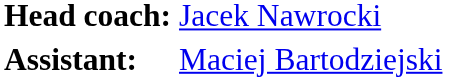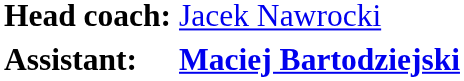(311, 59) normal -> (319, 59) bold
